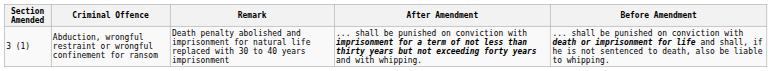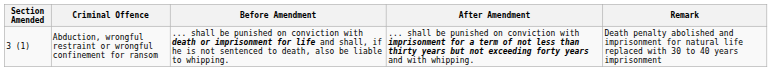columns swapped: (659, 15) <-> (252, 15)
